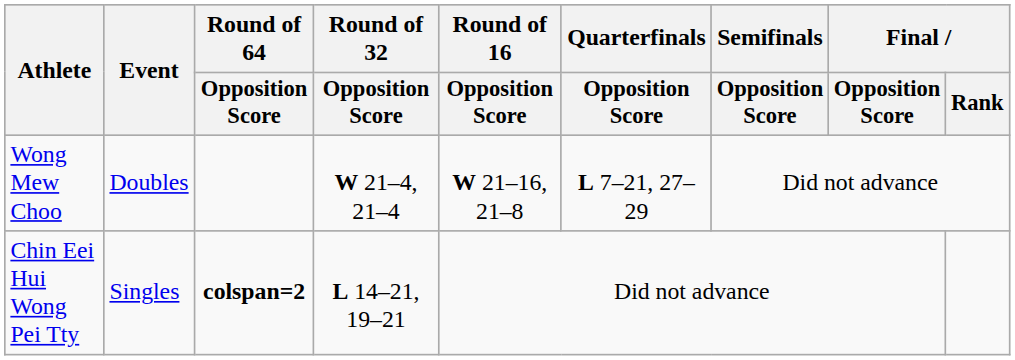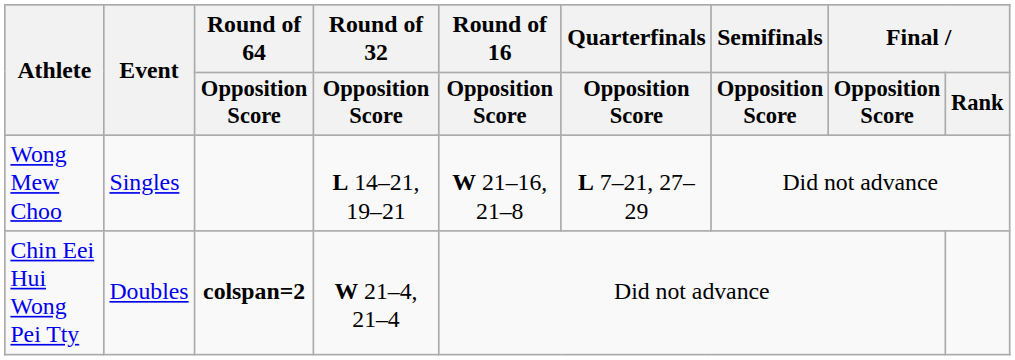(149, 183) Doubles -> (144, 183) Singles
(376, 197) W 21–4, 21–4 -> (376, 197) L 14–21, 19–21
(144, 292) Singles -> (149, 292) Doubles
(376, 306) L 14–21, 19–21 -> (376, 306) W 21–4, 21–4
